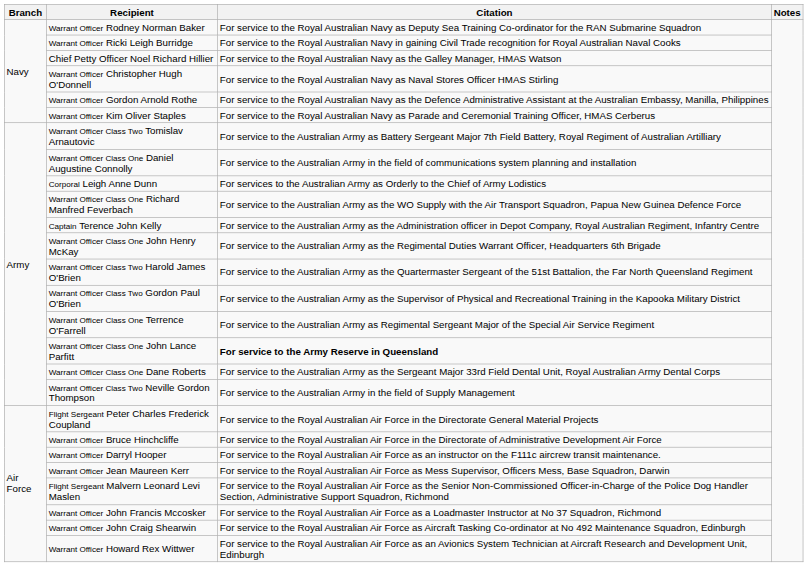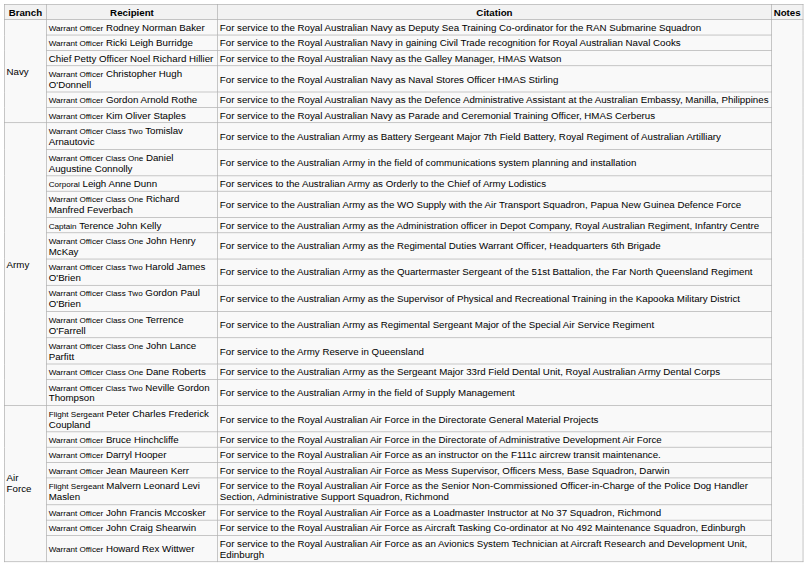(329, 351) bold -> (322, 351) normal
